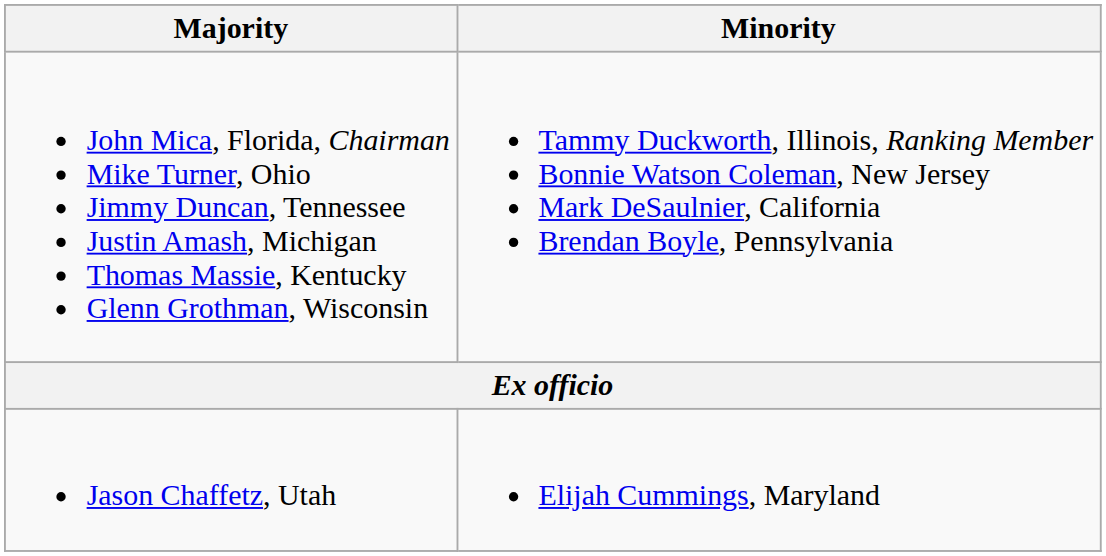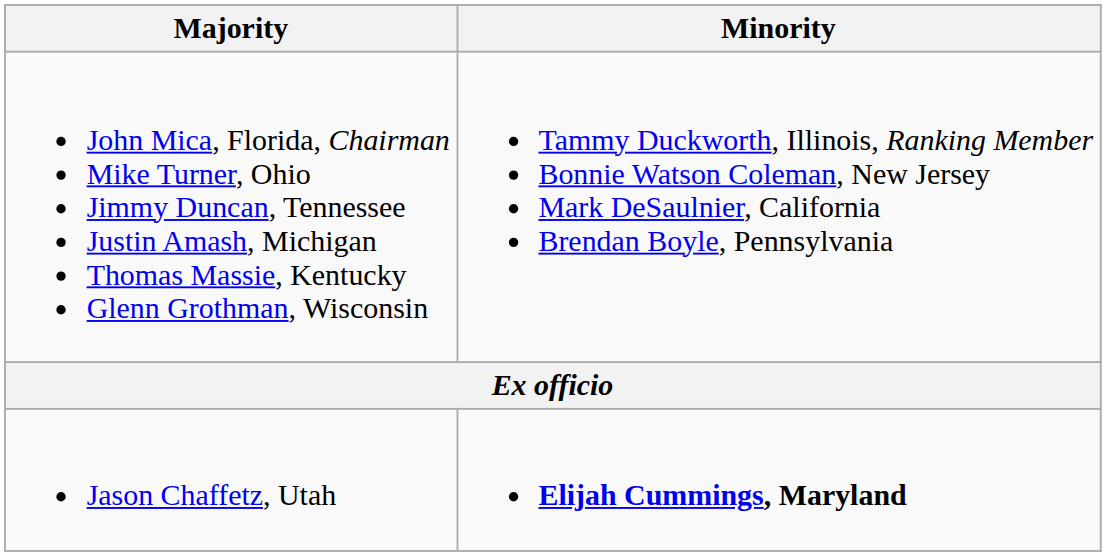(778, 496) normal -> (778, 496) bold
